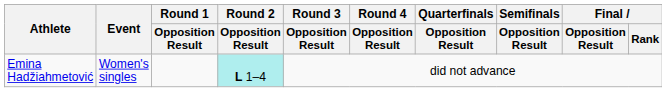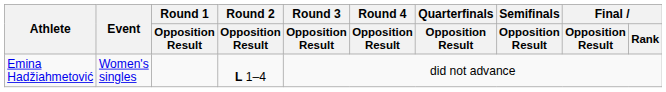(250, 78) paleturquoise background -> (250, 78) no background
